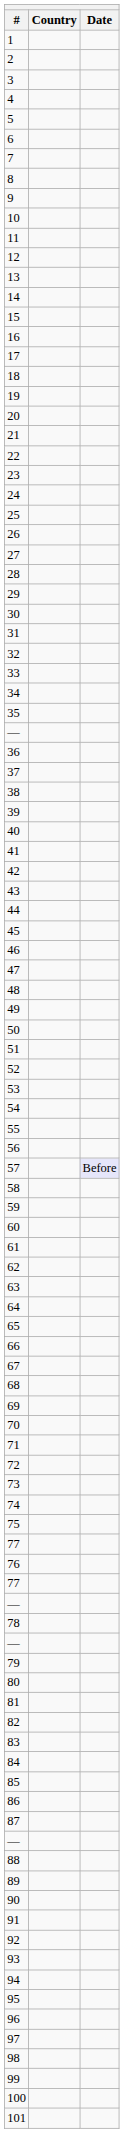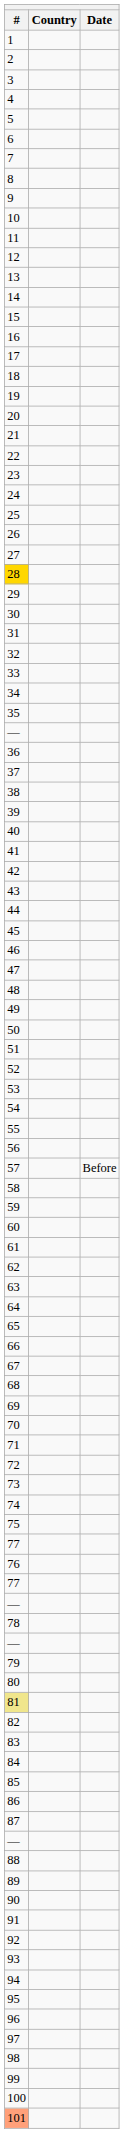(14, 574) no background -> (14, 574) gold background
(100, 1168) lavender background -> (100, 1168) no background
(14, 1702) no background -> (14, 1702) khaki background
(17, 2118) no background -> (17, 2118) lightsalmon background
